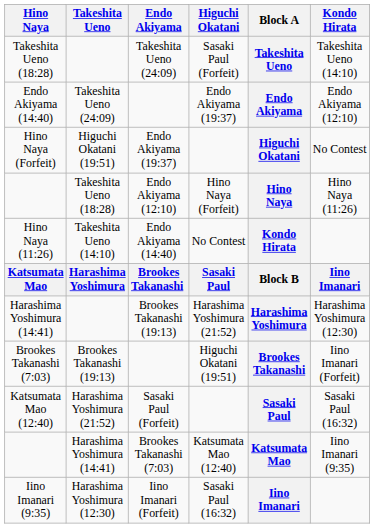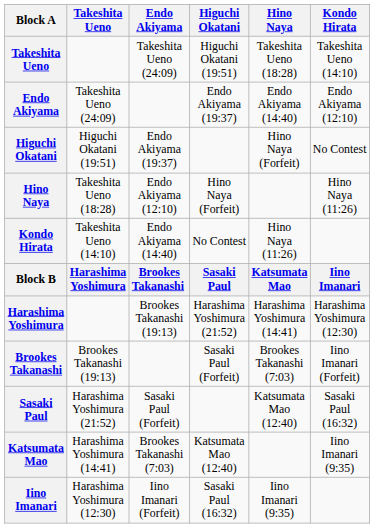columns swapped: (279, 20) <-> (36, 20)
(219, 59) Sasaki Paul (Forfeit) -> (219, 59) Higuchi Okatani (19:51)
(219, 363) Higuchi Okatani (19:51) -> (219, 363) Sasaki Paul (Forfeit)
